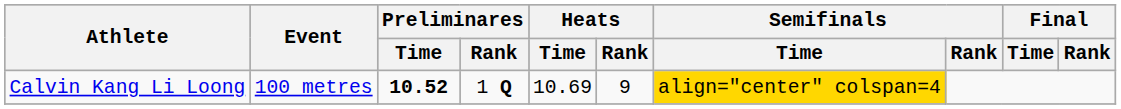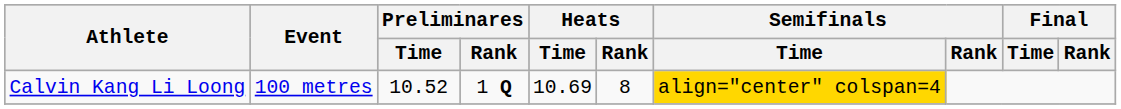(419, 87) bold -> (419, 87) normal
(625, 87) 9 -> (625, 87) 8
